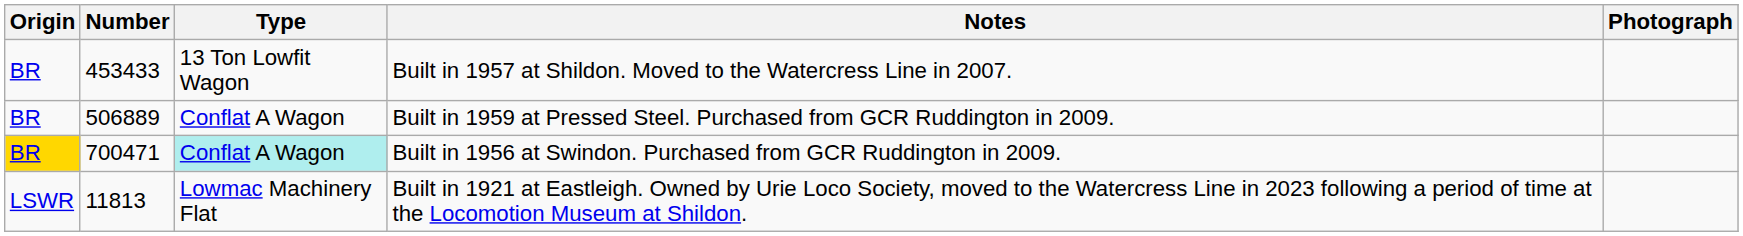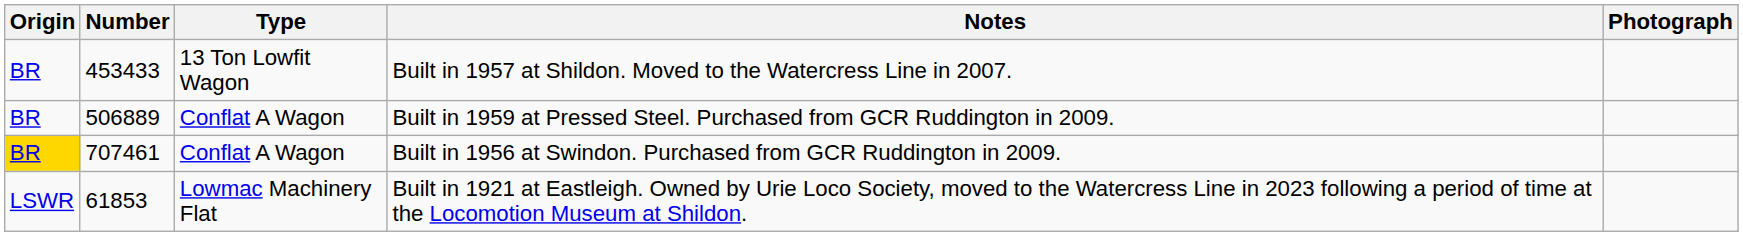(123, 152) 700471 -> (123, 152) 707461
(262, 152) paleturquoise background -> (262, 152) no background
(116, 200) 11813 -> (116, 200) 61853
